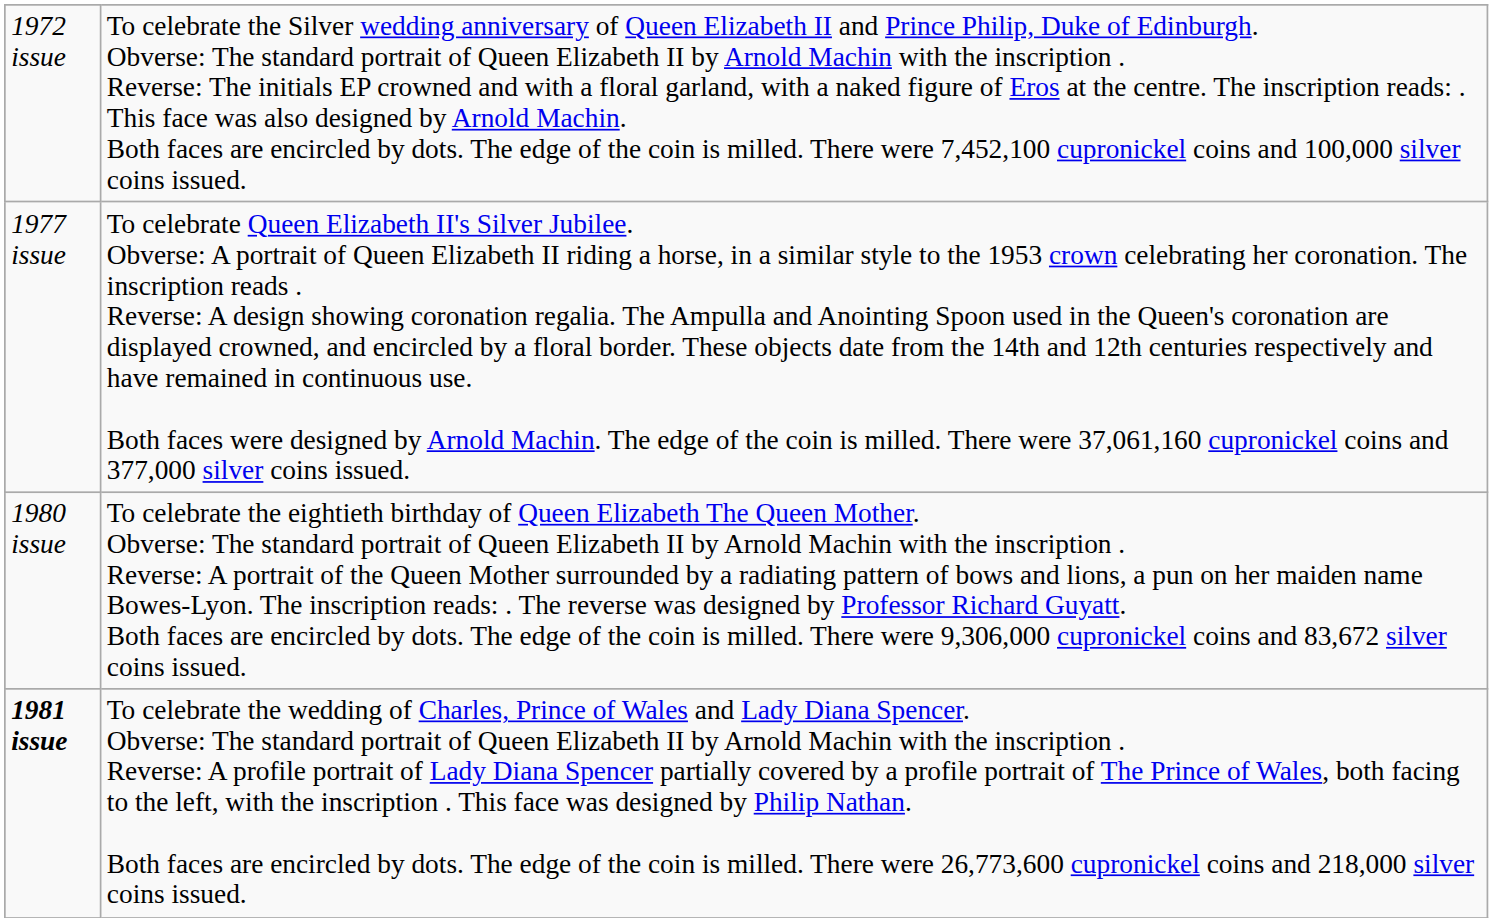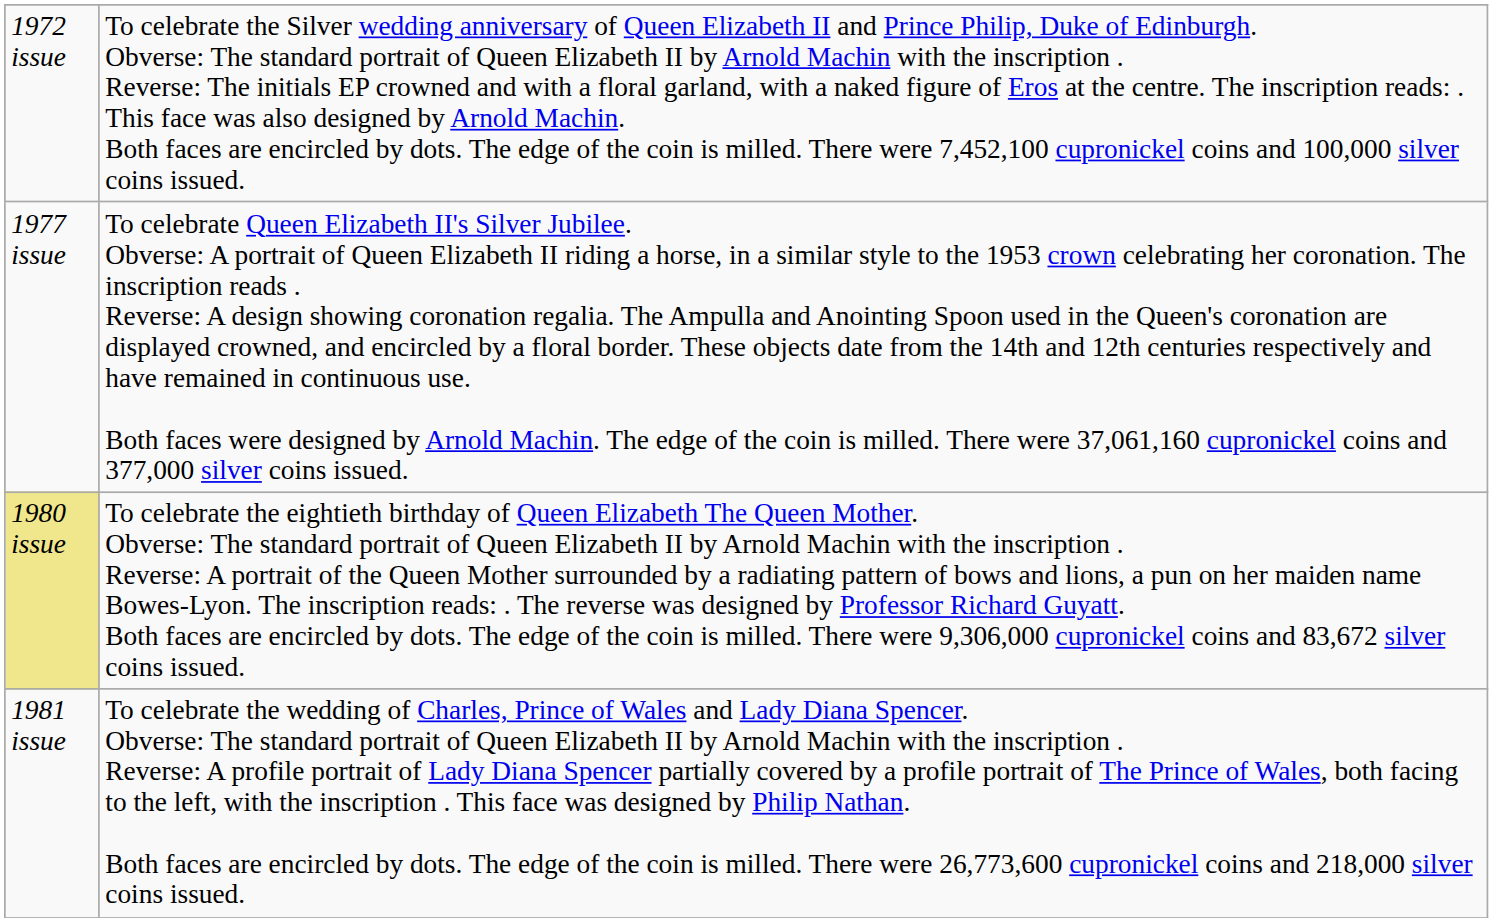(39, 528) no background -> (39, 528) khaki background
(39, 725) bold -> (39, 725) normal
